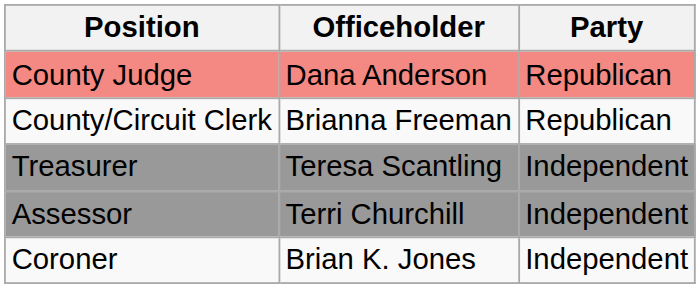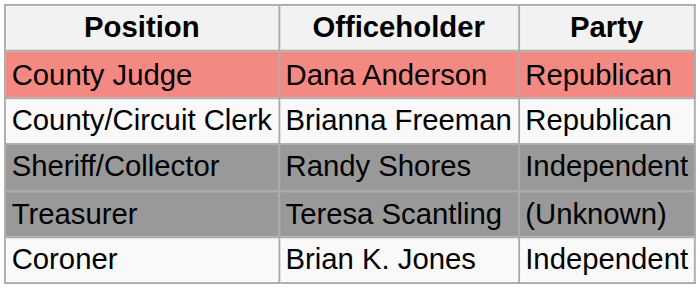+ row: (116, 167)
(607, 167) Independent -> (596, 213) (Unknown)
- row: (72, 213)
